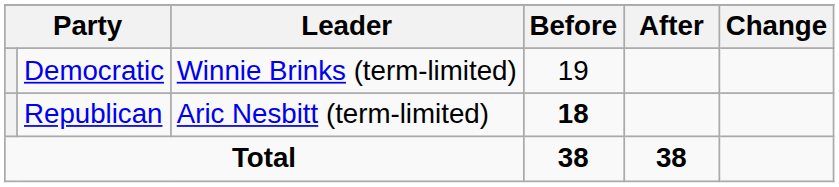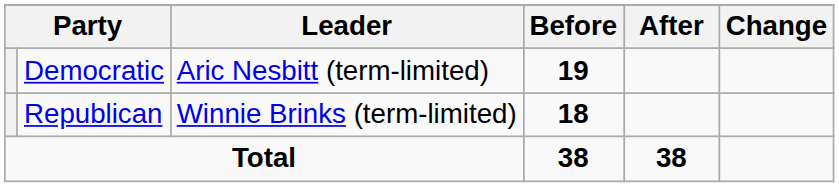(347, 70) Winnie Brinks (term-limited) -> (333, 70) Aric Nesbitt (term-limited)
(573, 70) normal -> (573, 70) bold
(333, 114) Aric Nesbitt (term-limited) -> (347, 114) Winnie Brinks (term-limited)
